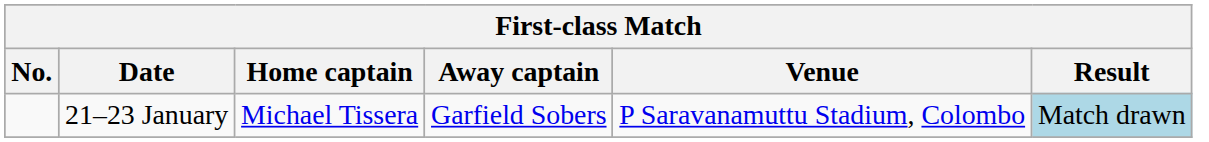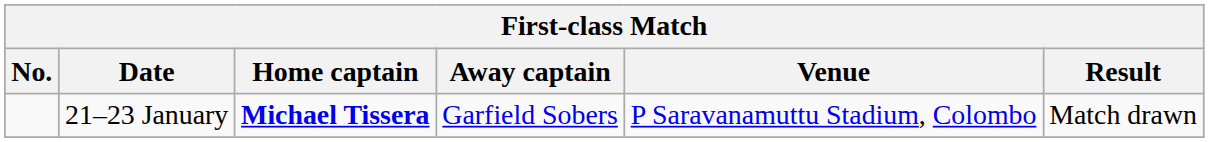(330, 114) normal -> (335, 114) bold
(1112, 114) lightblue background -> (1123, 114) no background
